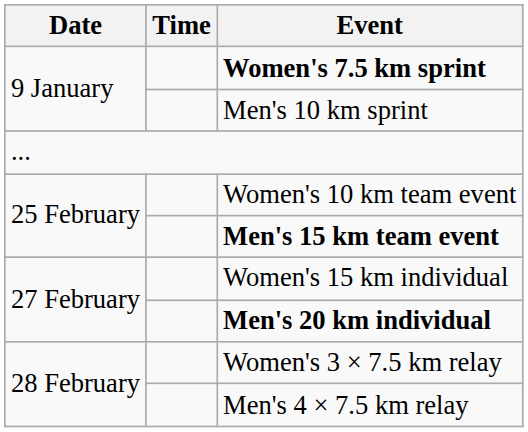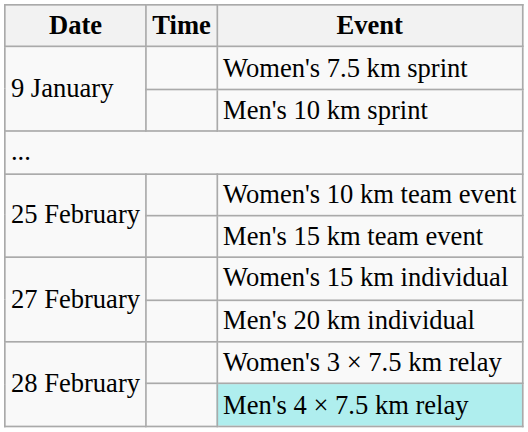(354, 67) bold -> (345, 67) normal
(361, 236) bold -> (353, 236) normal
(357, 320) bold -> (349, 320) normal
(346, 404) no background -> (346, 404) paleturquoise background
